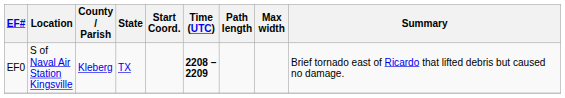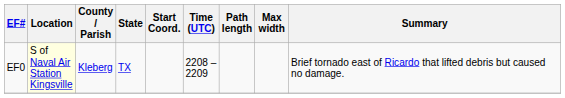(51, 68) no background -> (51, 68) lightyellow background
(201, 68) bold -> (201, 68) normal
